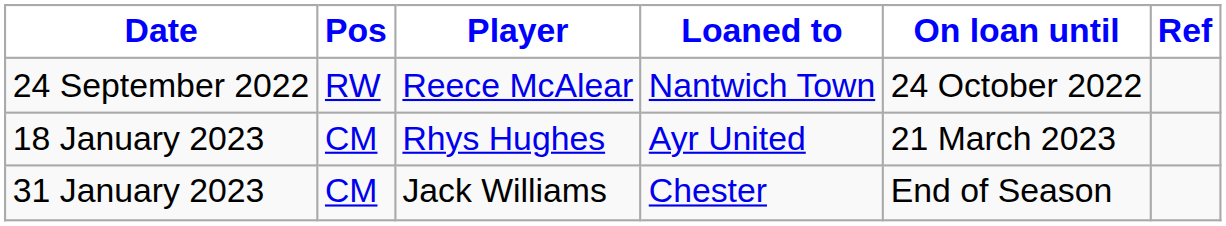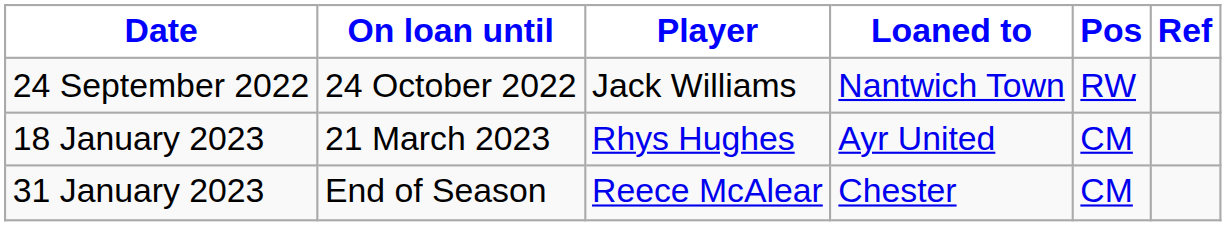columns swapped: (356, 31) <-> (1017, 31)
(518, 84) Reece McAlear -> (694, 84) Jack Williams
(505, 191) Jack Williams -> (707, 191) Reece McAlear
